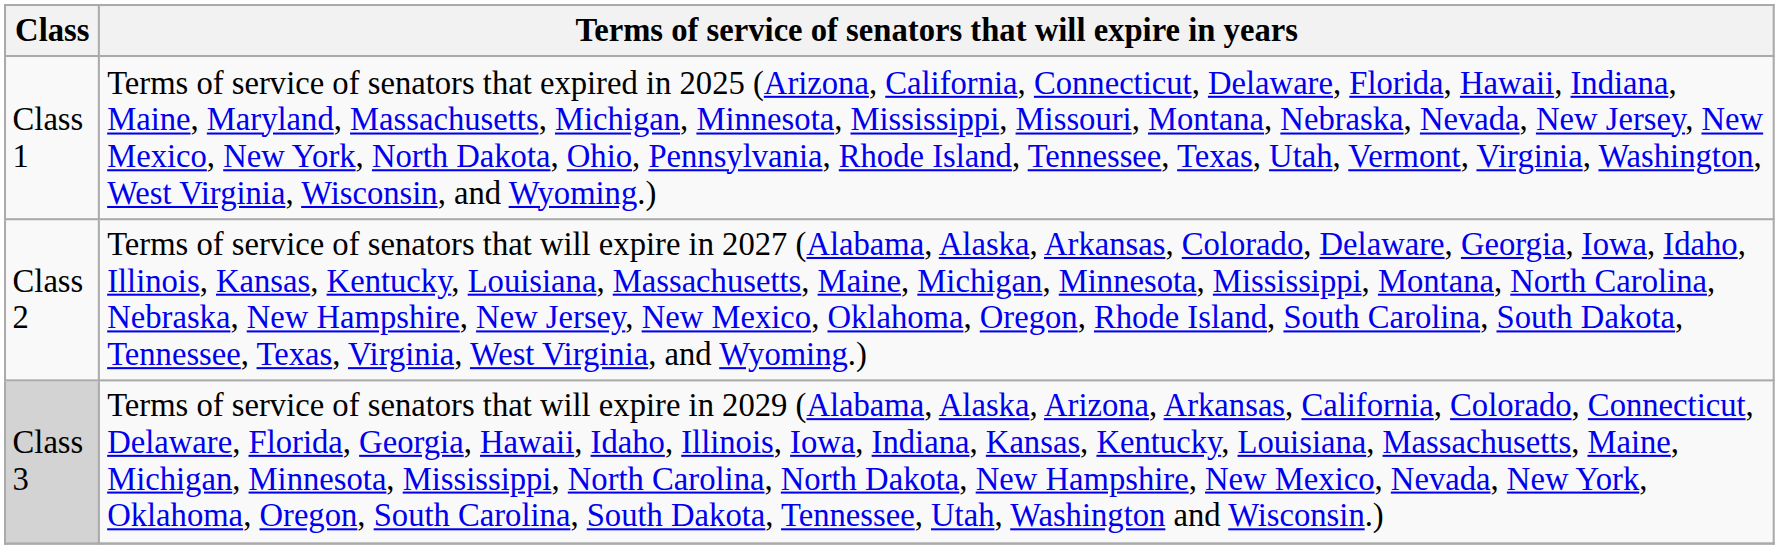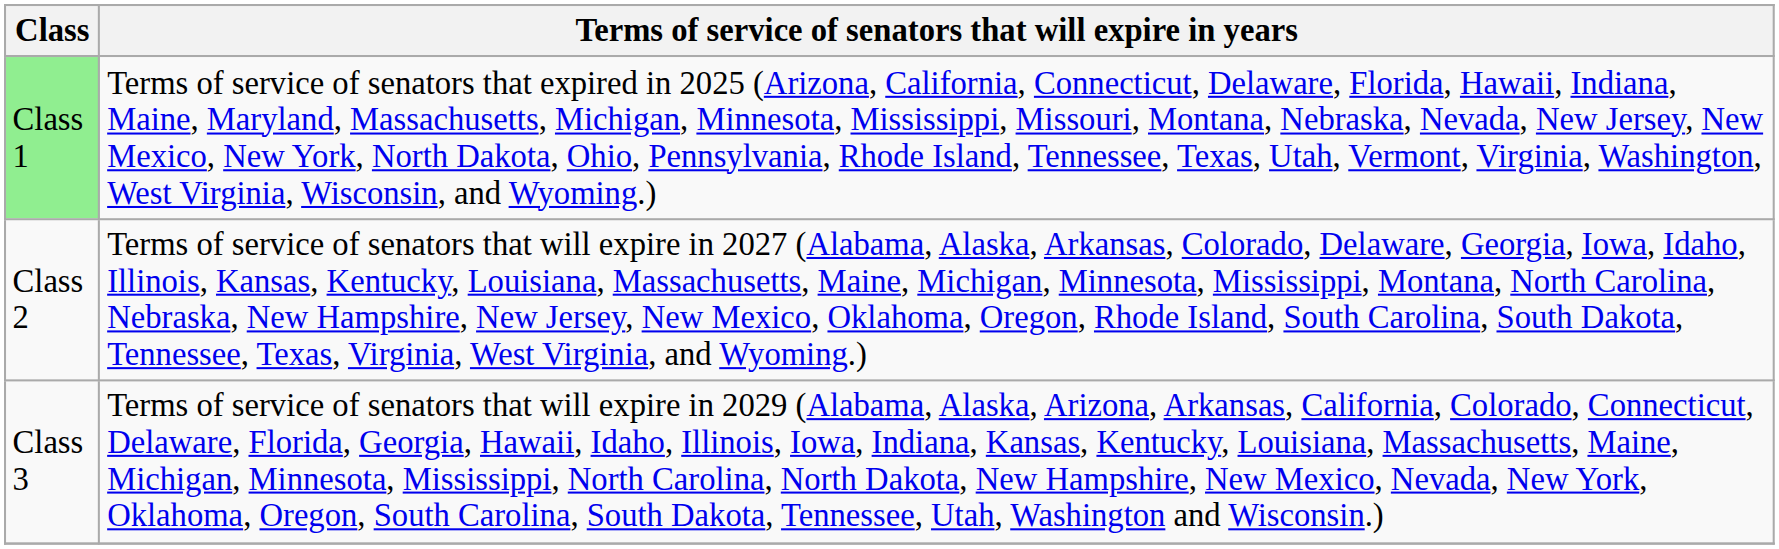(48, 137) no background -> (48, 137) lightgreen background
(48, 461) lightgrey background -> (48, 461) no background
